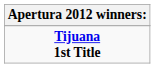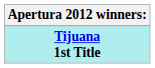(77, 44) no background -> (77, 44) paleturquoise background
